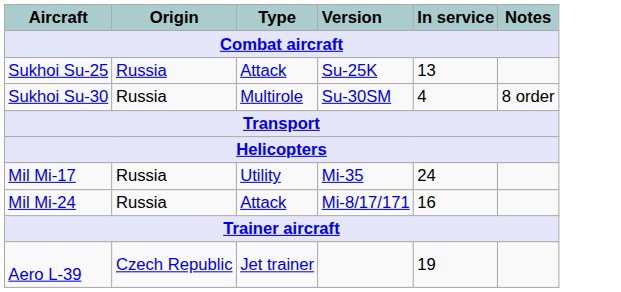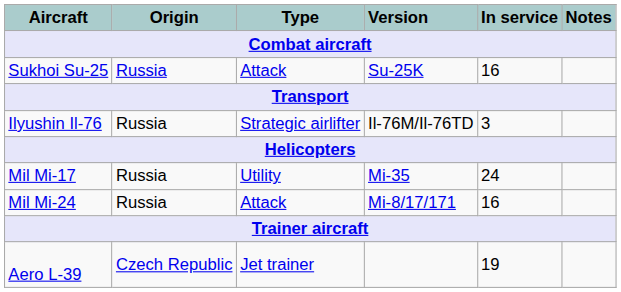(427, 70) 13 -> (490, 70) 16
- row: (58, 96)
+ row: (55, 123)
